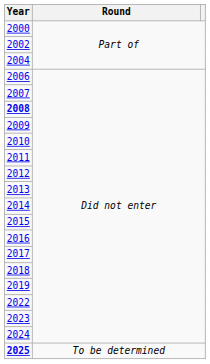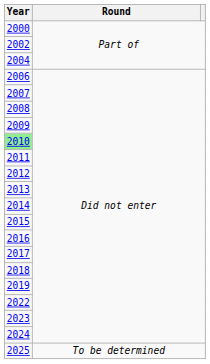(18, 109) bold -> (18, 109) normal
(18, 141) no background -> (18, 141) lightgreen background
(18, 351) bold -> (18, 351) normal
